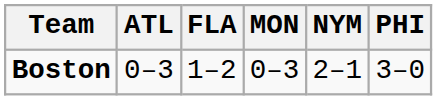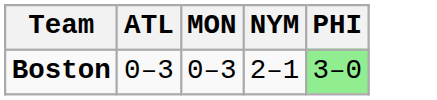- column: (212, 28)
(400, 72) no background -> (337, 72) lightgreen background
